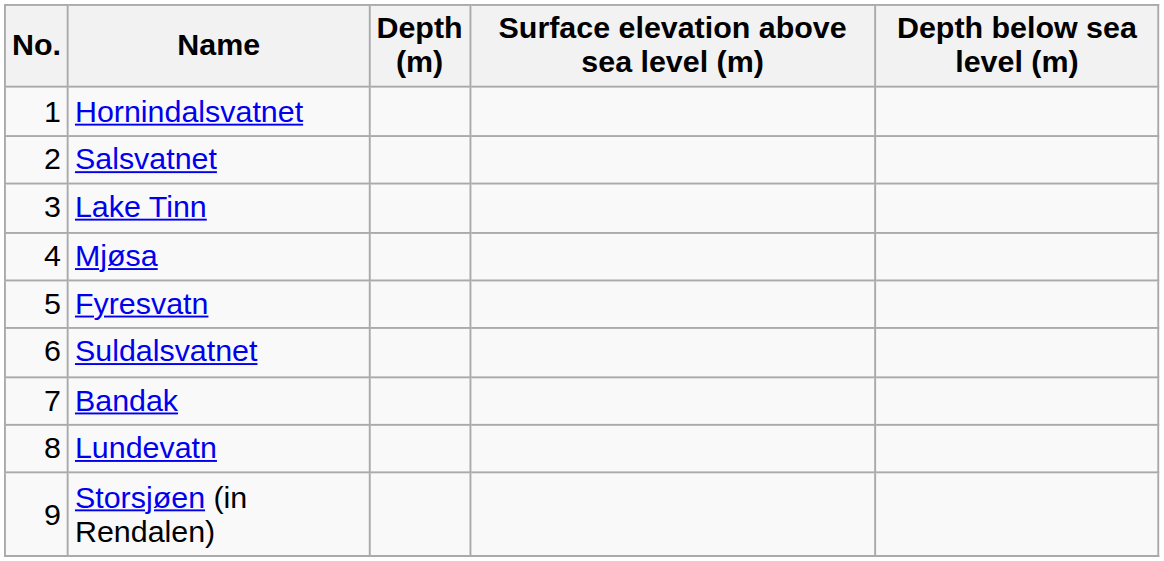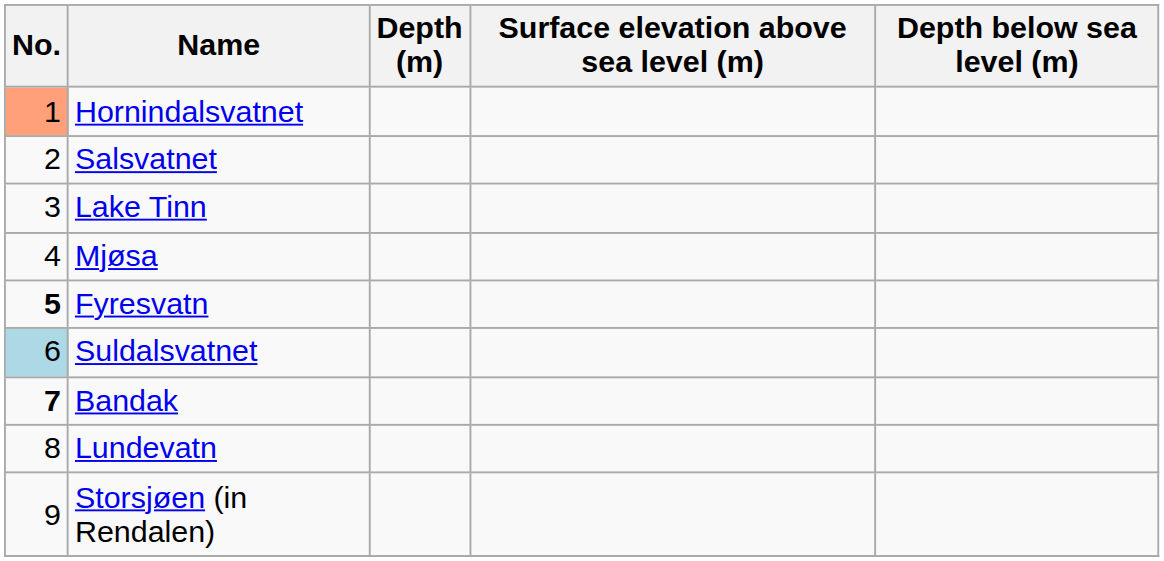(52, 111) no background -> (52, 111) lightsalmon background
(52, 303) normal -> (52, 303) bold
(52, 352) no background -> (52, 352) lightblue background
(52, 400) normal -> (52, 400) bold
